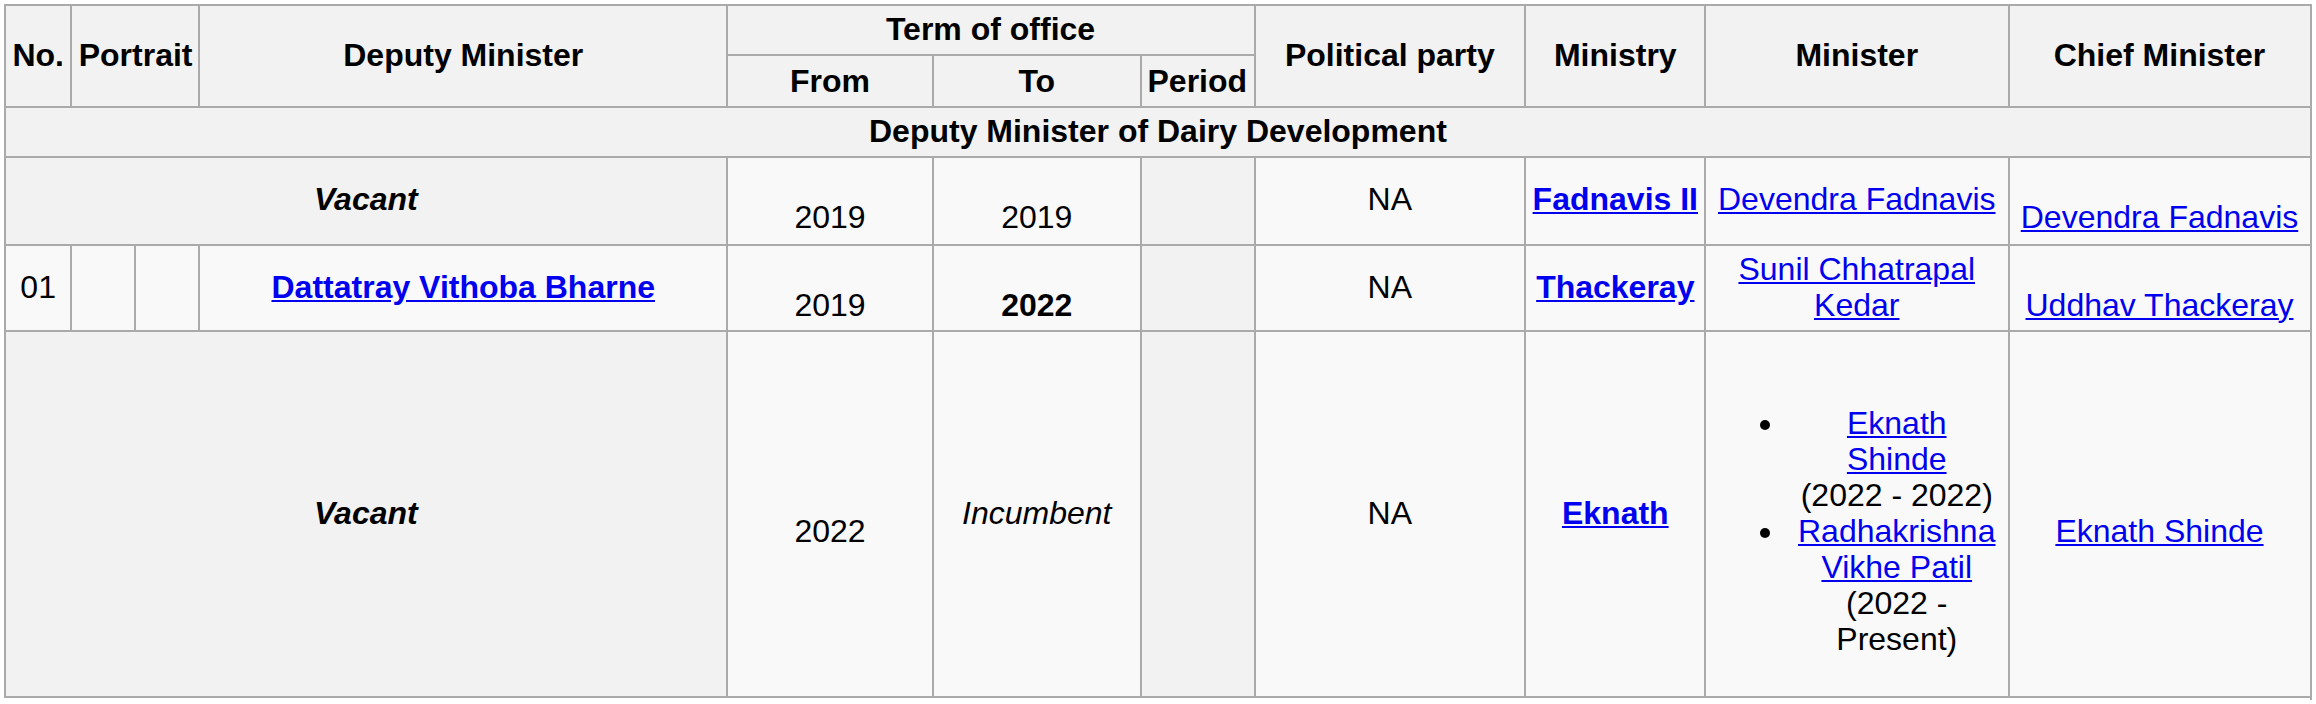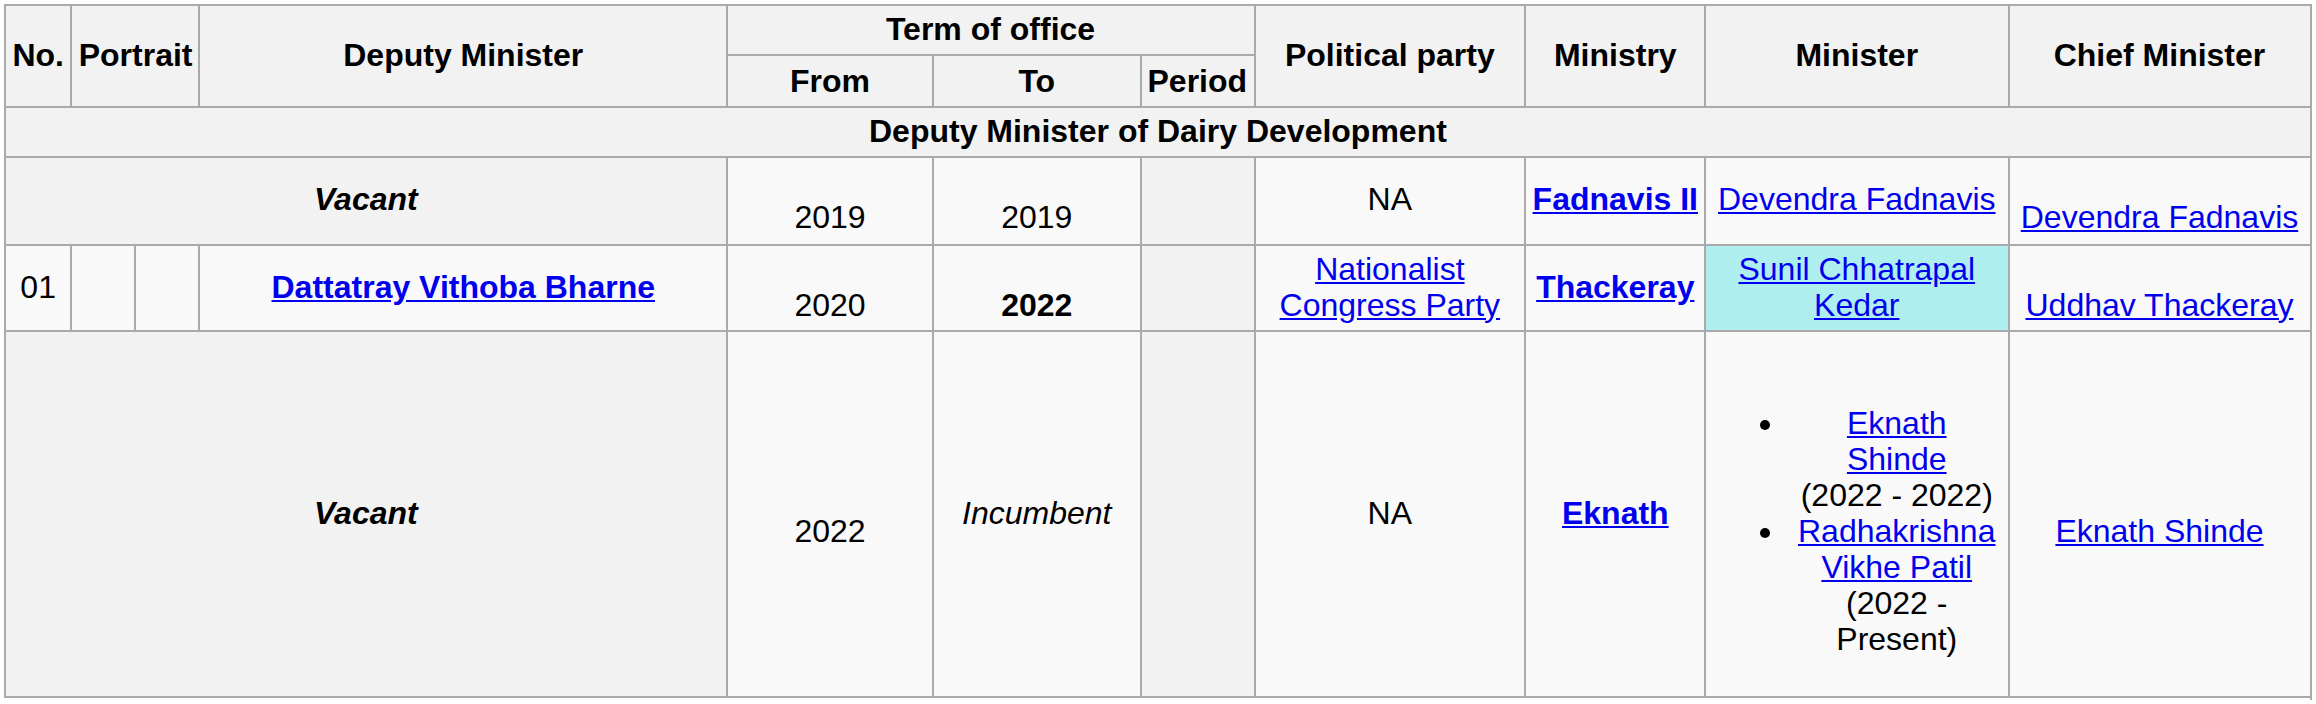(830, 304) 2019 -> (830, 304) 2020
(1390, 286) NA -> (1390, 286) Nationalist Congress Party
(1857, 286) no background -> (1857, 286) paleturquoise background
